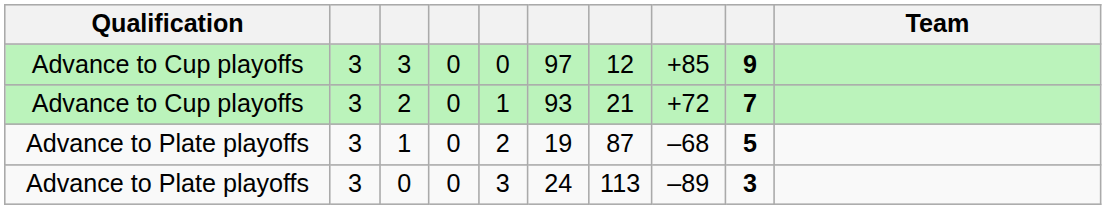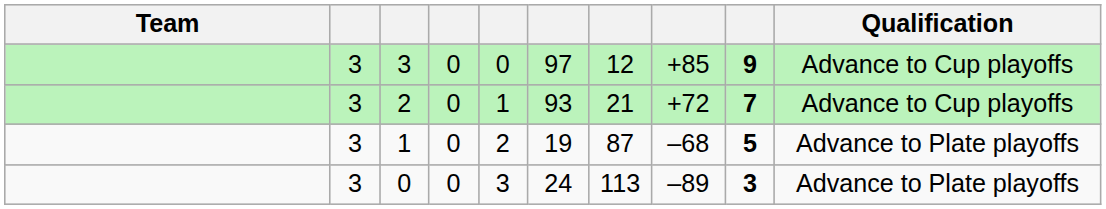columns swapped: (937, 24) <-> (168, 24)
